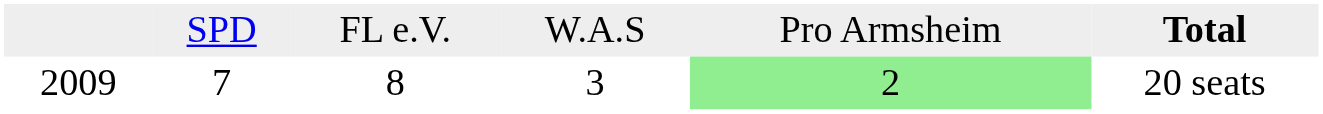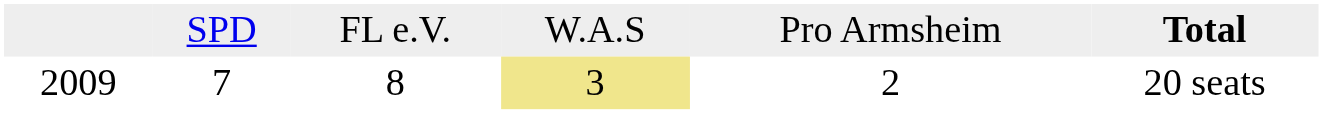(595, 82) no background -> (595, 82) khaki background
(891, 82) lightgreen background -> (891, 82) no background
